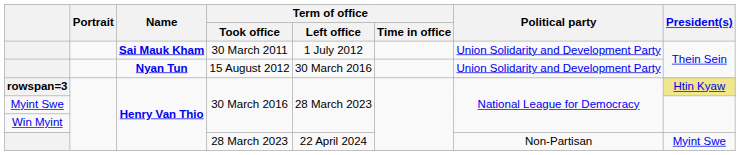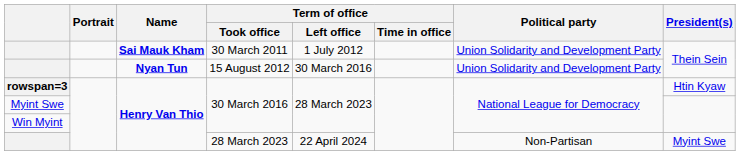(699, 86) khaki background -> (699, 86) no background
